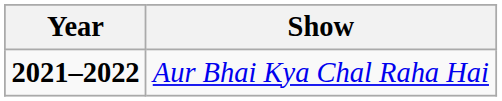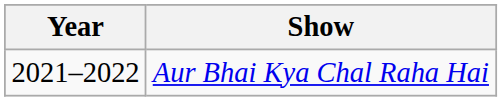(76, 72) bold -> (76, 72) normal
